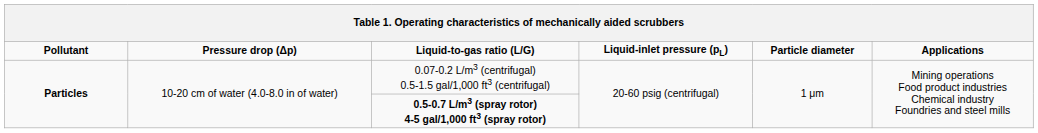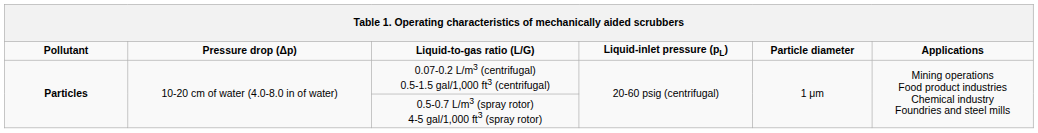(475, 111) bold -> (475, 111) normal
